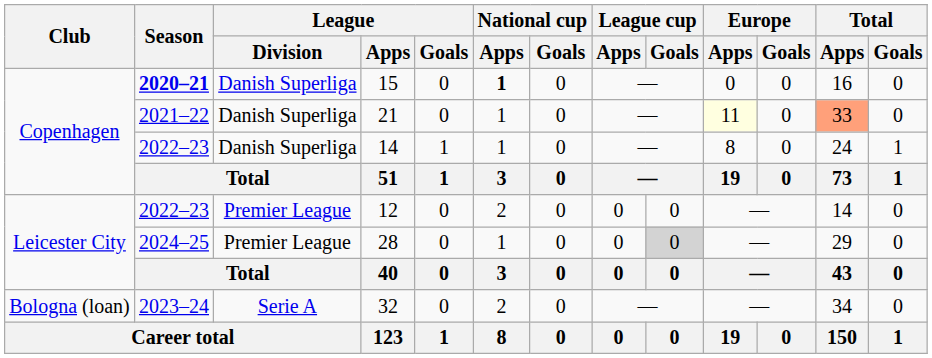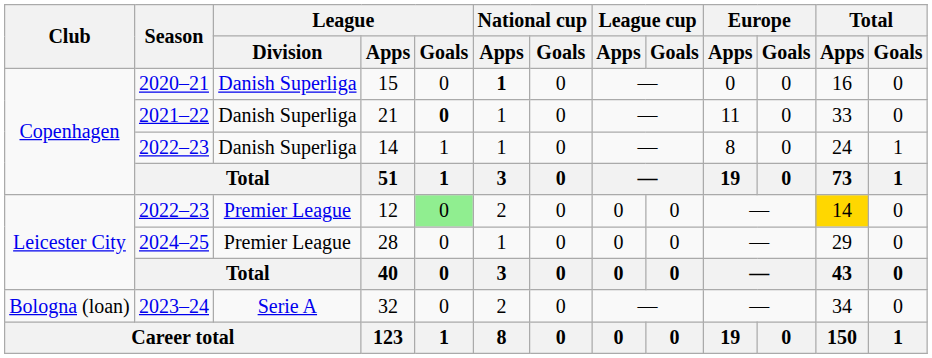(174, 83) bold -> (174, 83) normal
(444, 115) normal -> (444, 115) bold
(730, 115) lightyellow background -> (730, 115) no background
(842, 115) lightsalmon background -> (842, 115) no background
(444, 210) no background -> (444, 210) lightgreen background
(842, 210) no background -> (842, 210) gold background
(674, 242) lightgrey background -> (674, 242) no background
